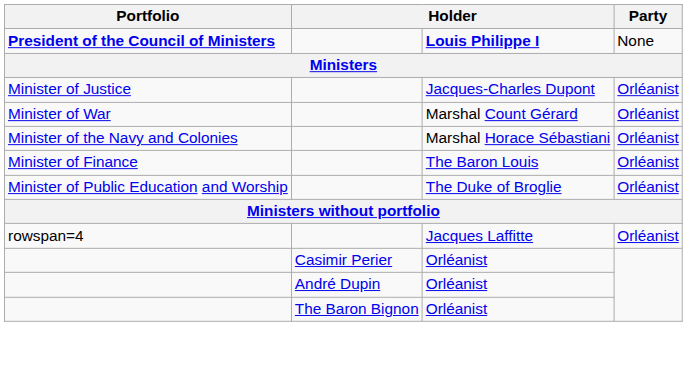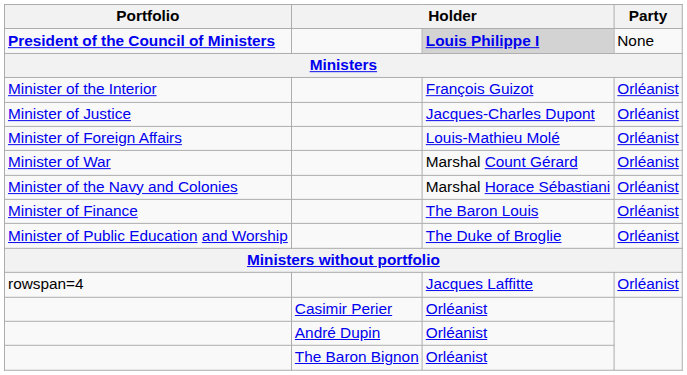(483, 41) no background -> (483, 41) lightgrey background
+ row: (82, 89)
+ row: (95, 138)
